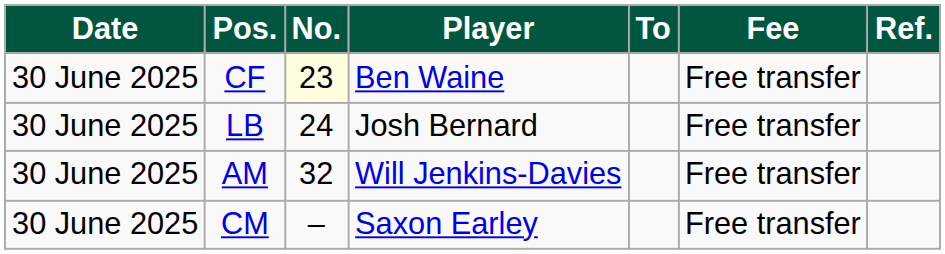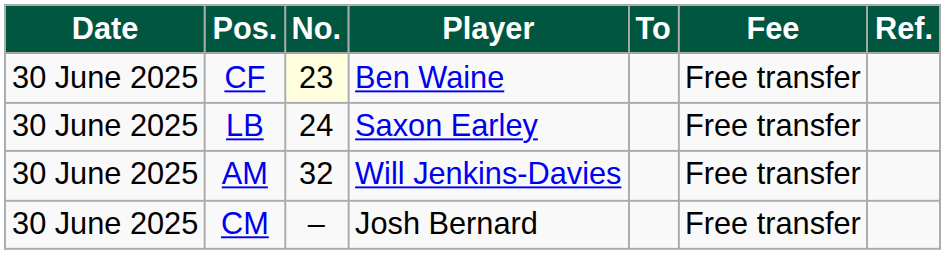(446, 126) Josh Bernard -> (446, 126) Saxon Earley
(446, 223) Saxon Earley -> (446, 223) Josh Bernard
